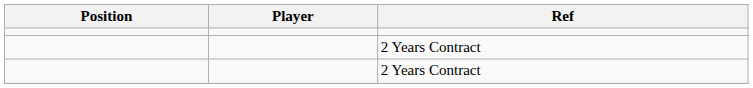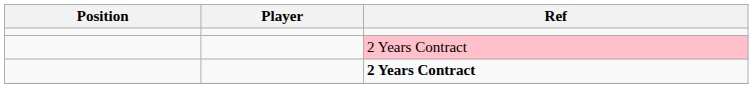(431, 47) no background -> (417, 47) pink background
(431, 71) normal -> (421, 71) bold
